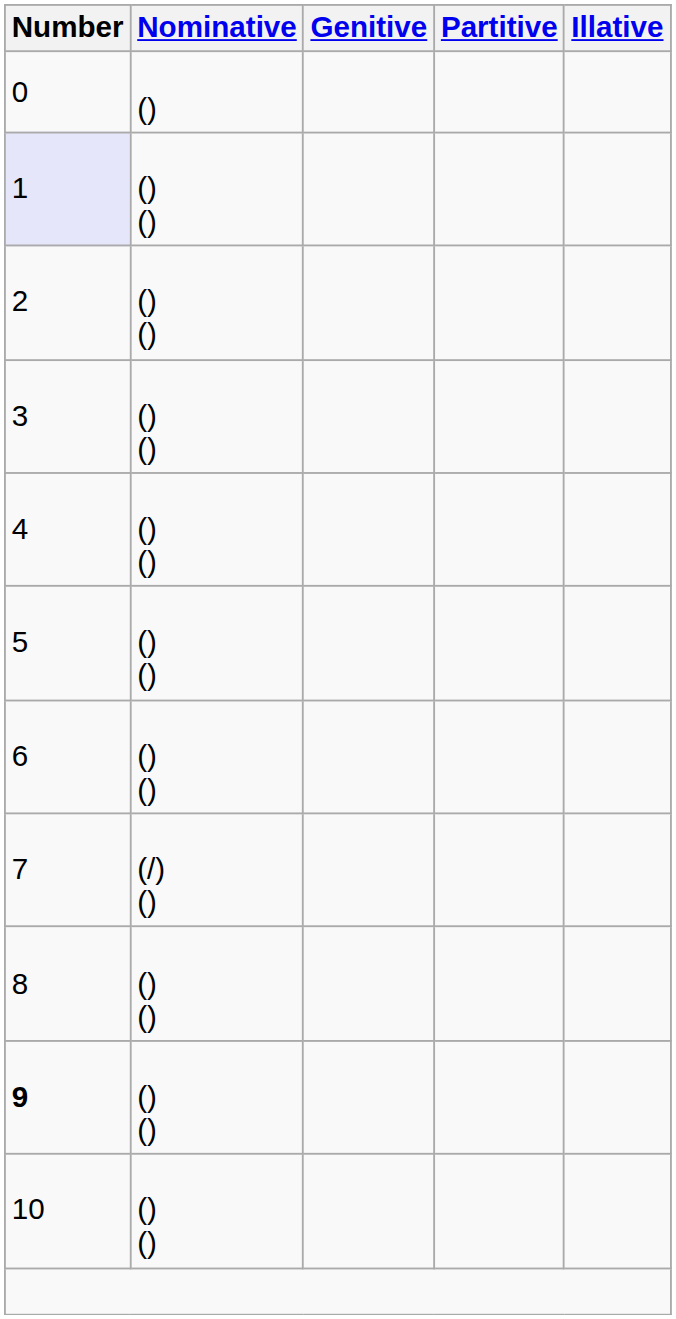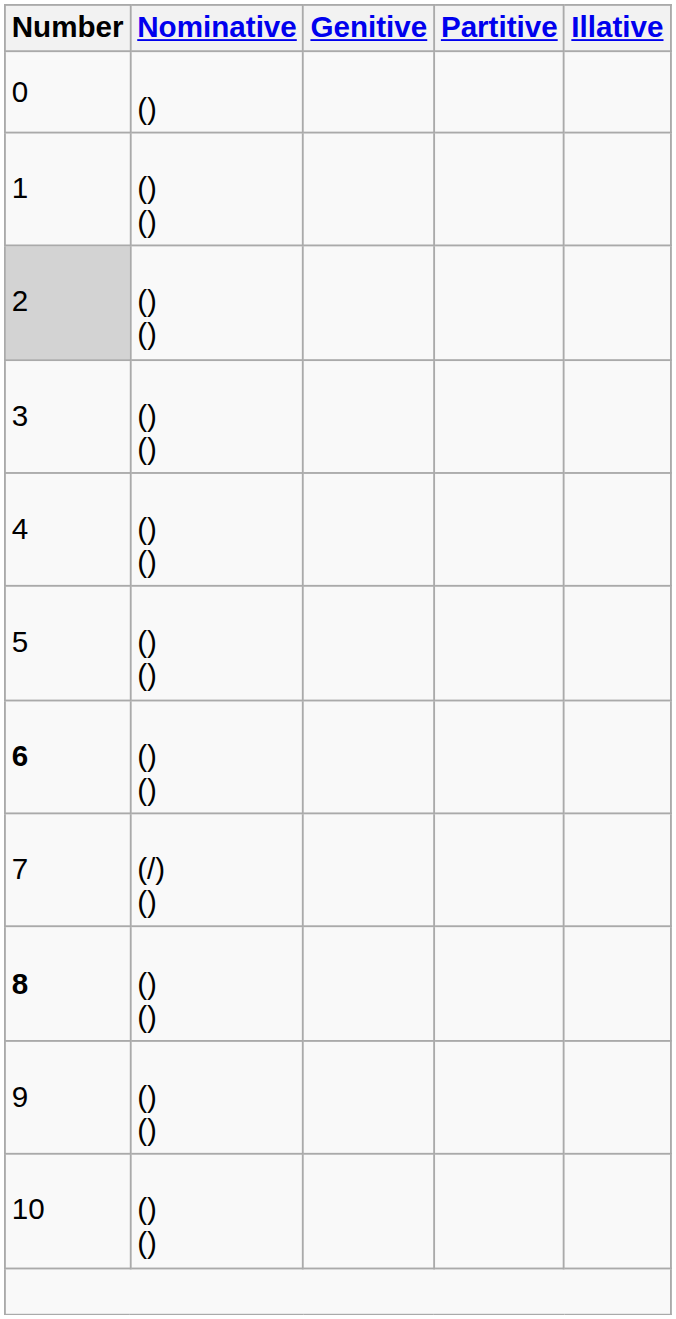(20, 188) lavender background -> (20, 188) no background
(20, 302) no background -> (20, 302) lightgrey background
(20, 756) normal -> (20, 756) bold
(20, 983) normal -> (20, 983) bold
(20, 1096) bold -> (20, 1096) normal
